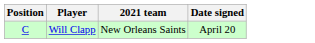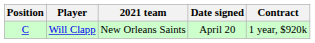+ column: (278, 13)
